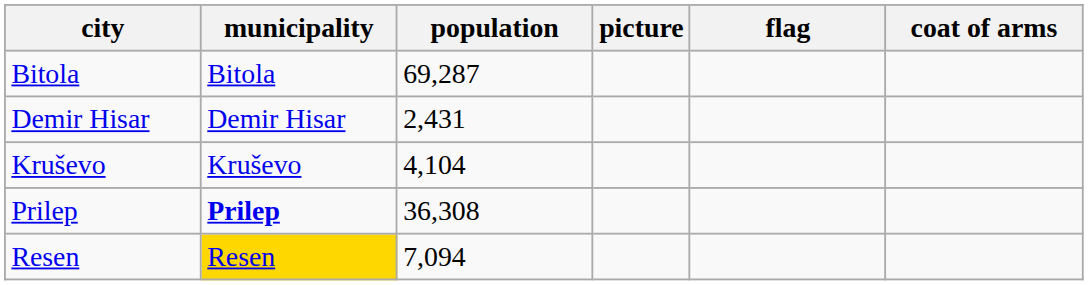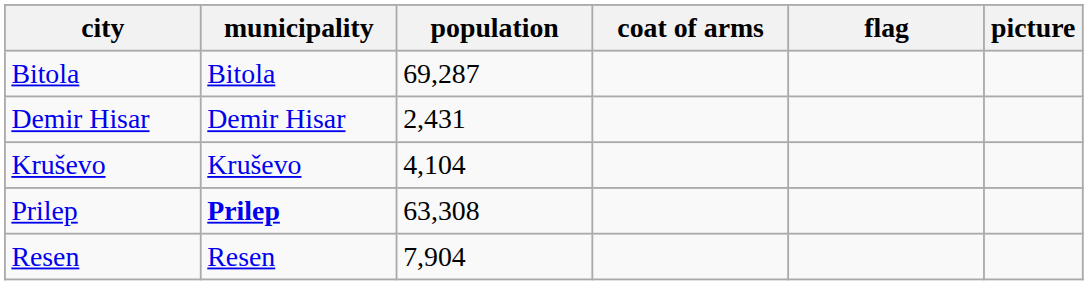columns swapped: (984, 27) <-> (641, 27)
(441, 211) 36,308 -> (441, 211) 63,308
(241, 256) gold background -> (241, 256) no background
(434, 256) 7,094 -> (434, 256) 7,904
